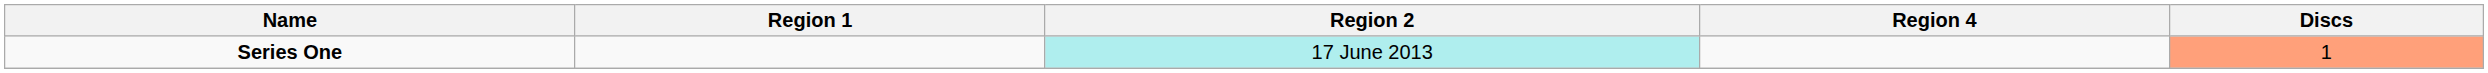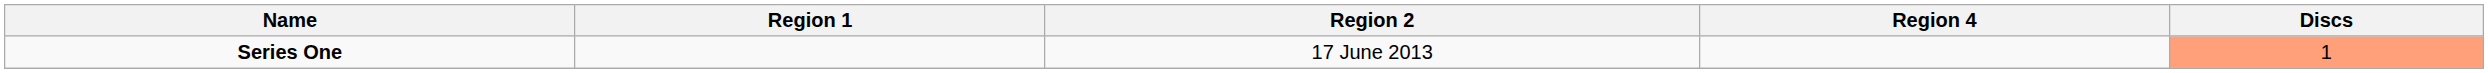(1372, 52) paleturquoise background -> (1372, 52) no background
